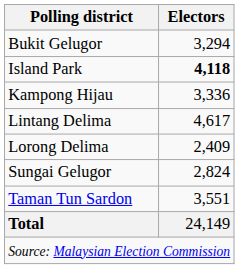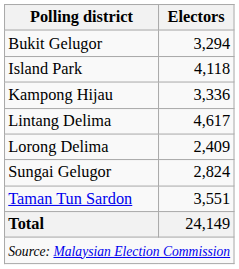(212, 69) bold -> (212, 69) normal
